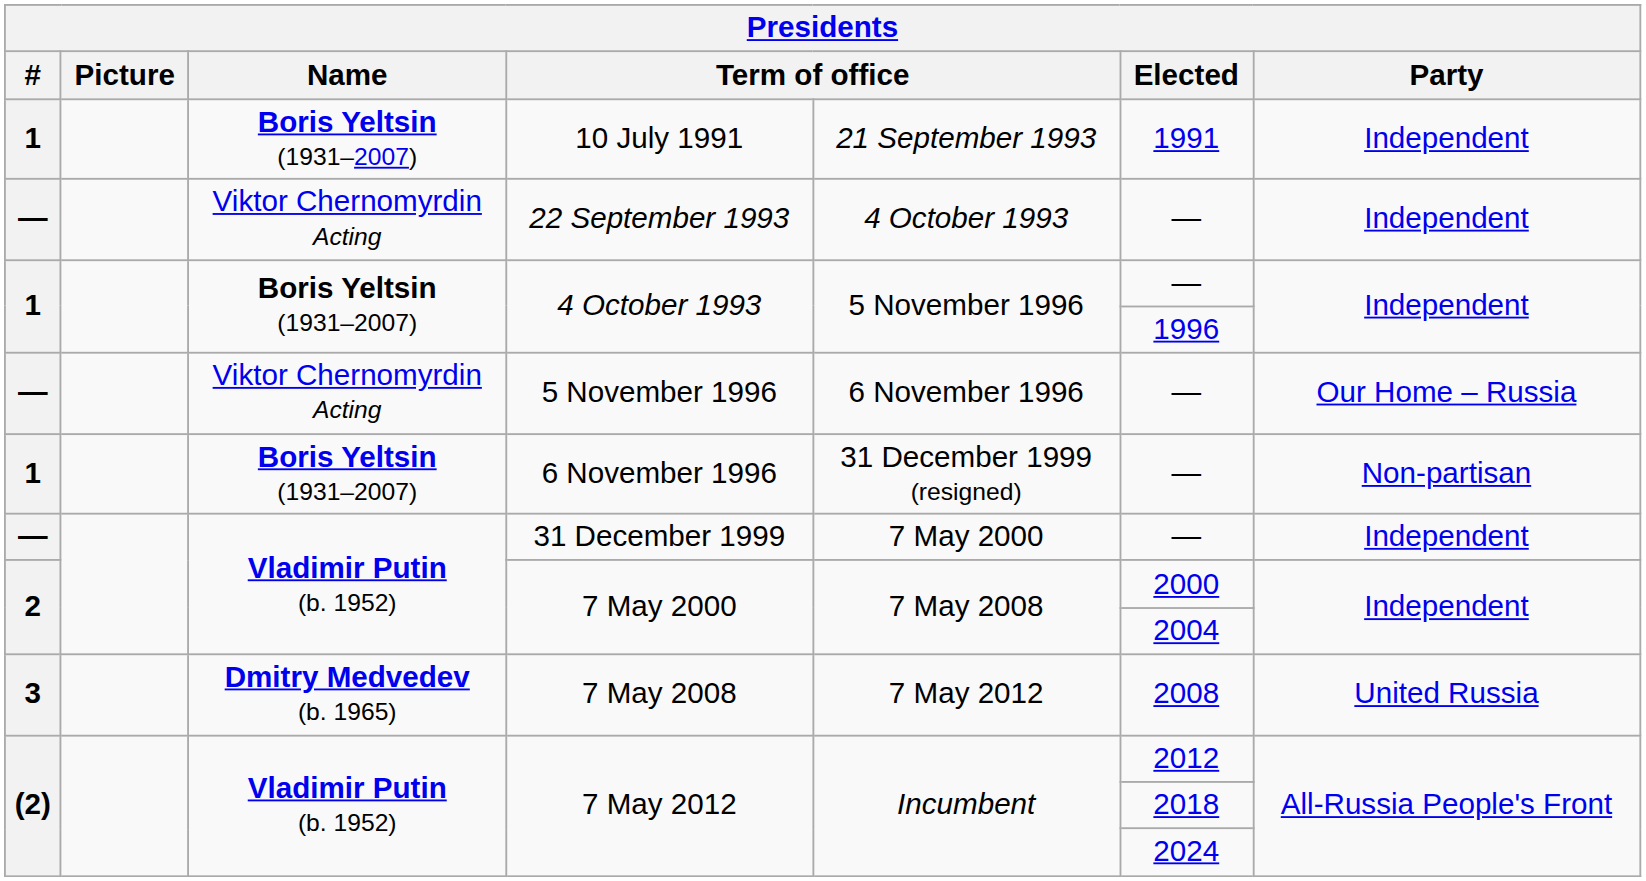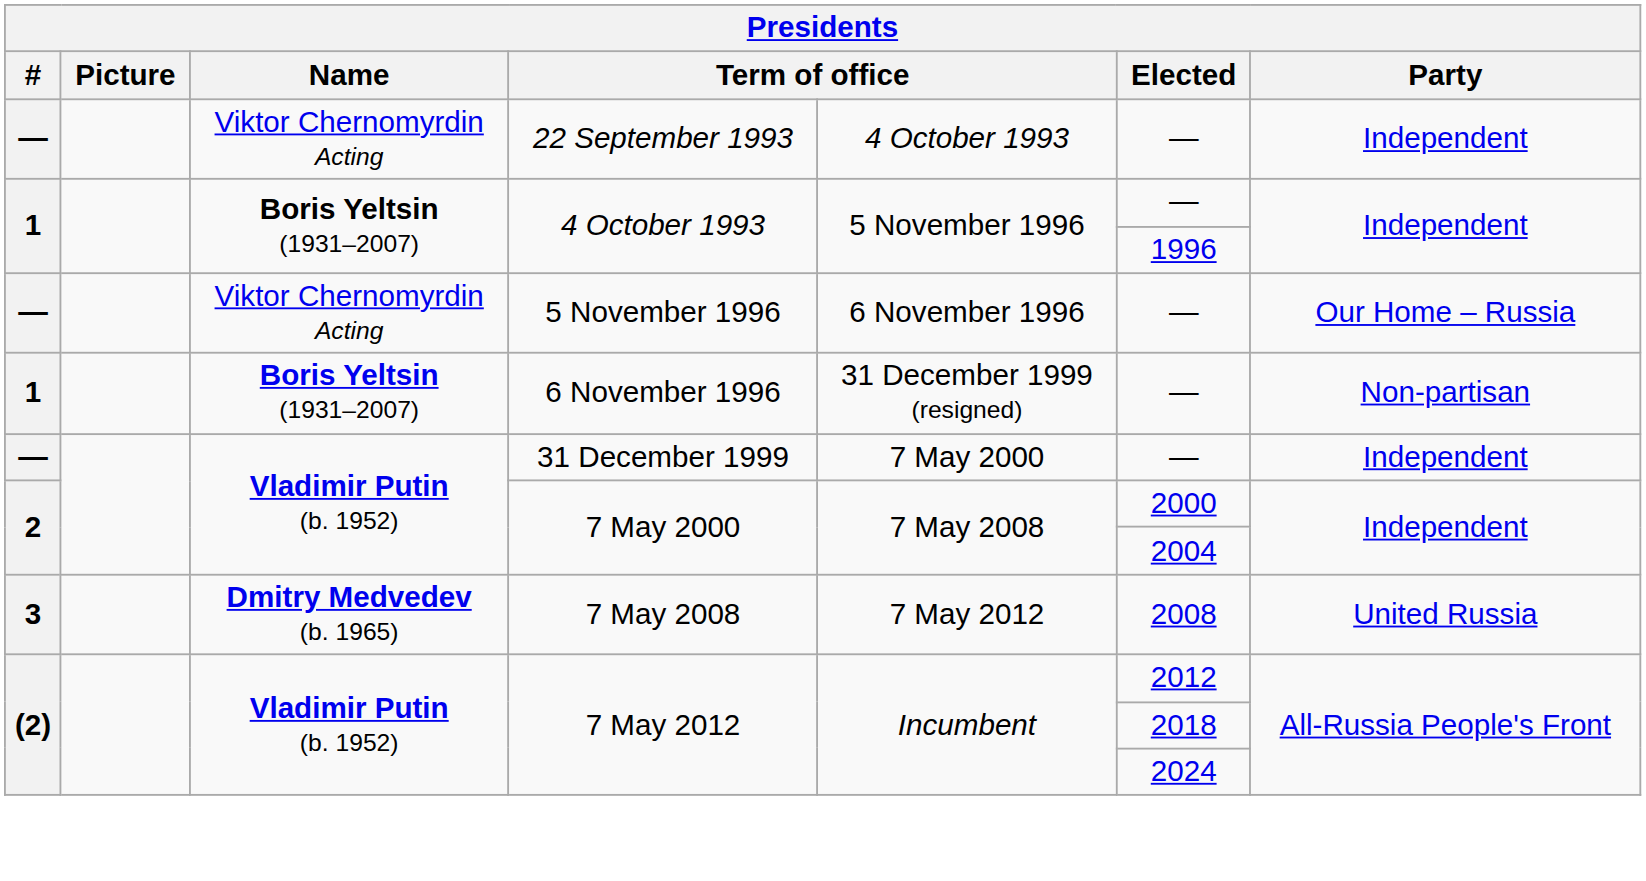- row: (33, 138)
